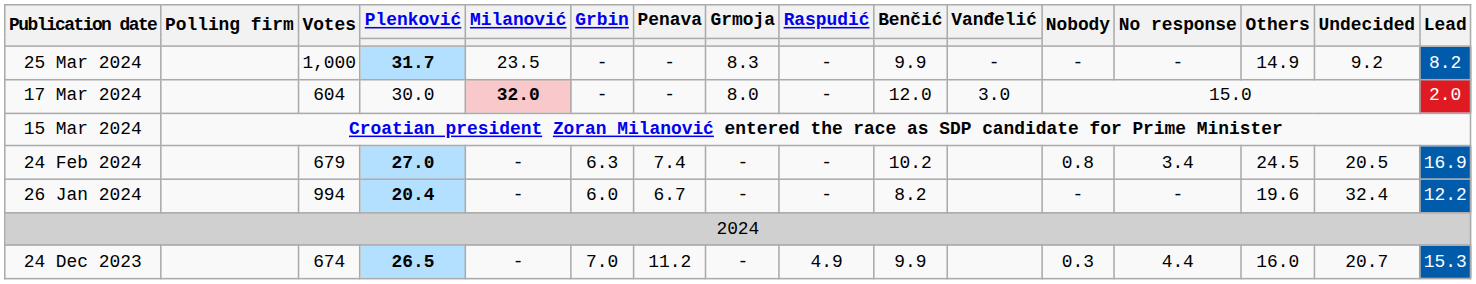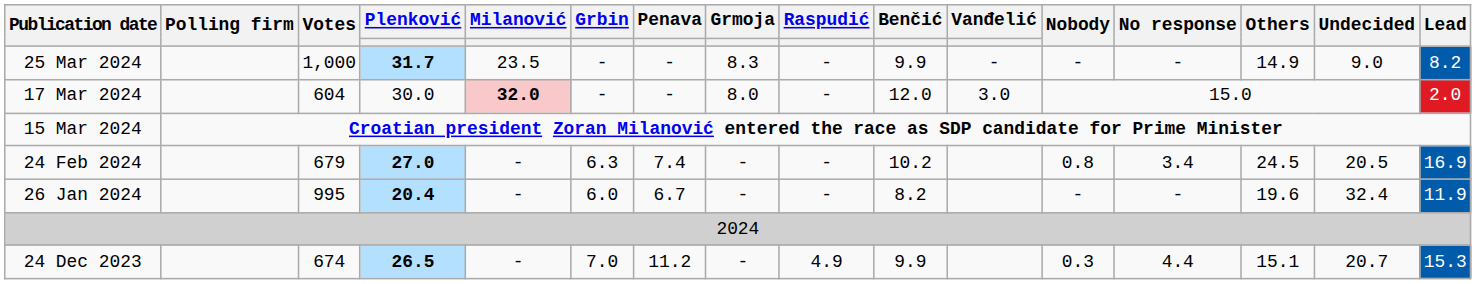(1367, 63) 9.2 -> (1367, 63) 9.0
(329, 195) 994 -> (329, 195) 995
(1445, 195) 12.2 -> (1445, 195) 11.9
(1278, 262) 16.0 -> (1278, 262) 15.1
